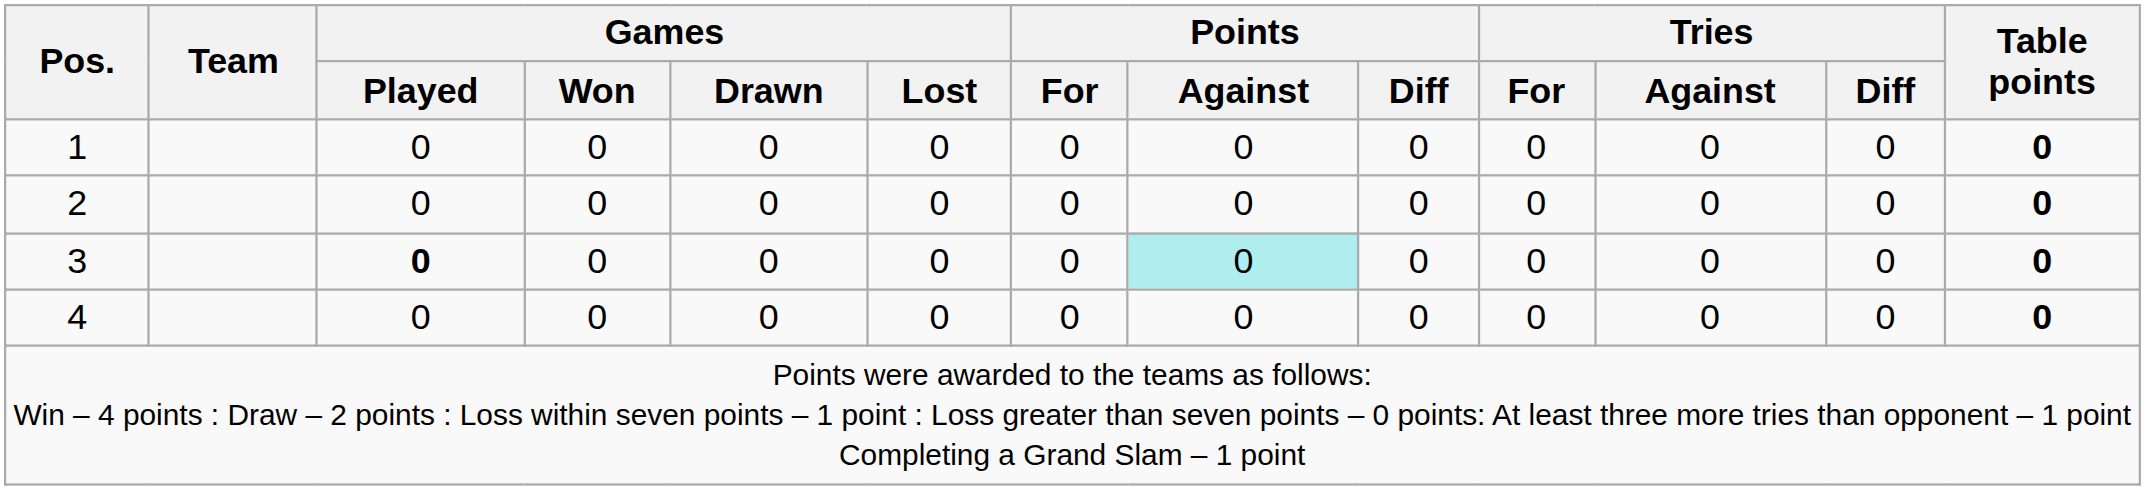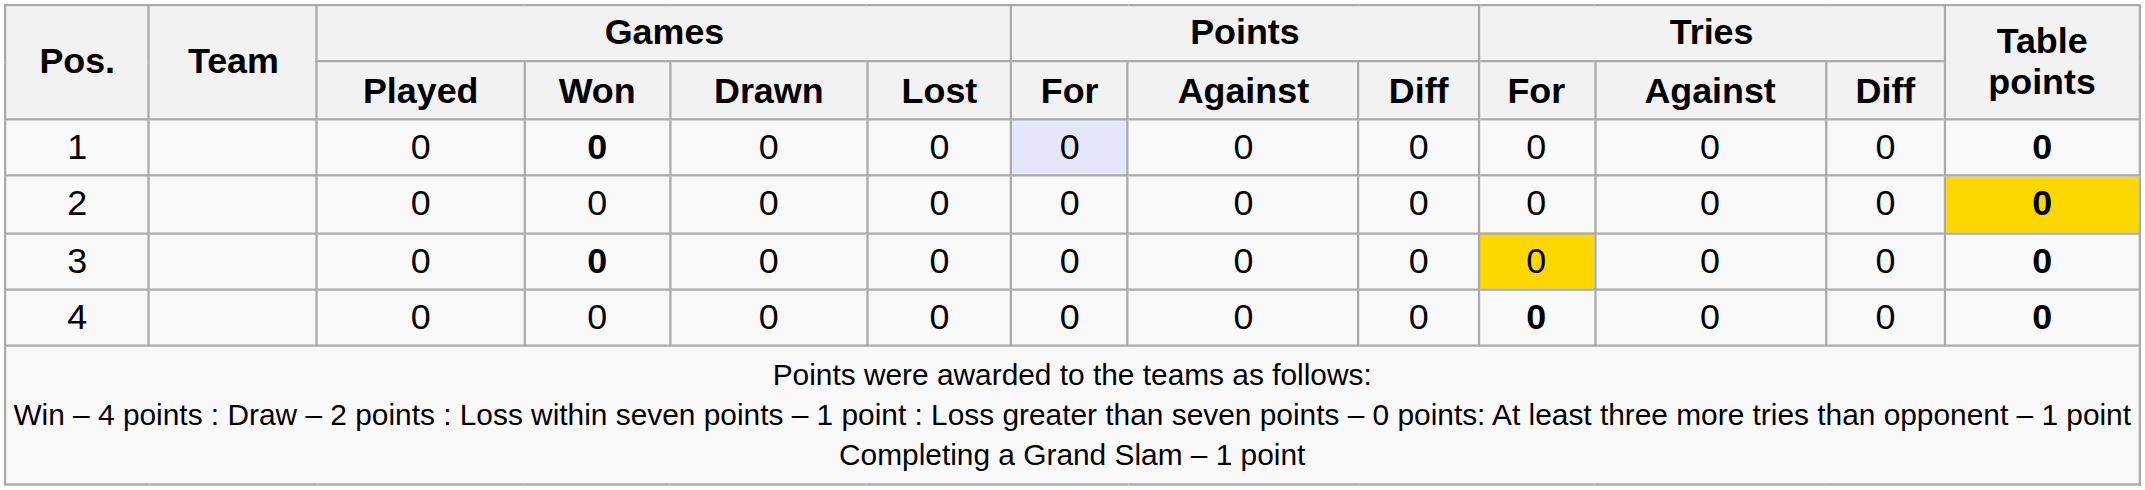(597, 146) normal -> (597, 146) bold
(1070, 146) no background -> (1070, 146) lavender background
(2042, 203) no background -> (2042, 203) gold background
(421, 260) bold -> (421, 260) normal
(597, 260) normal -> (597, 260) bold
(1243, 260) paleturquoise background -> (1243, 260) no background
(1536, 260) no background -> (1536, 260) gold background
(1536, 317) normal -> (1536, 317) bold
